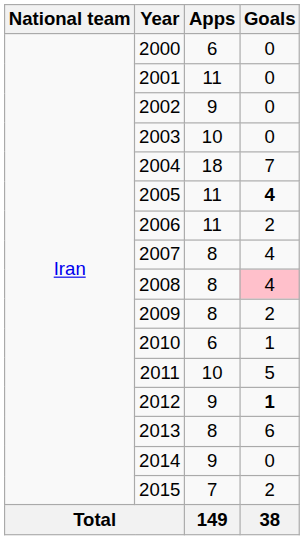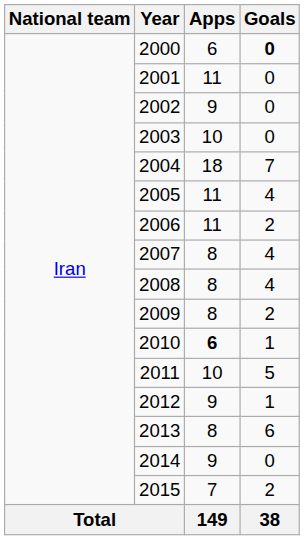(270, 48) normal -> (270, 48) bold
(270, 195) bold -> (270, 195) normal
(270, 284) pink background -> (270, 284) no background
(212, 343) normal -> (212, 343) bold
(270, 401) bold -> (270, 401) normal
